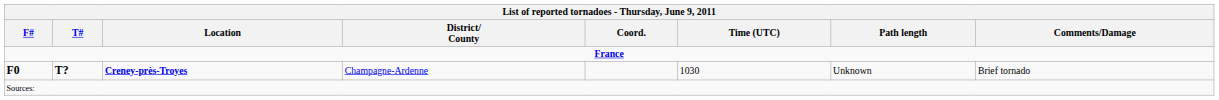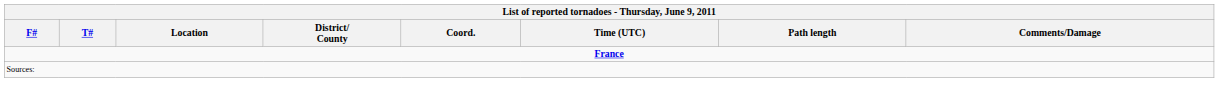- row: (13, 70)
